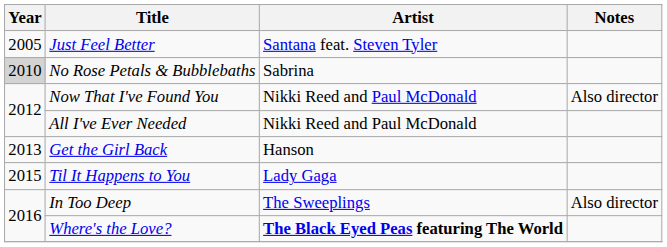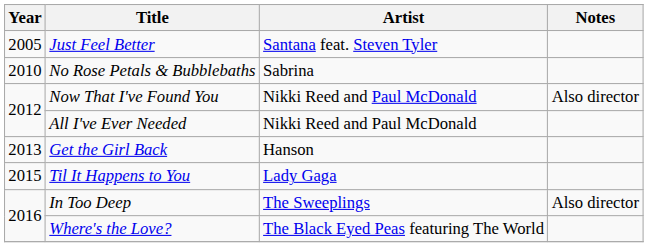(25, 70) lightgrey background -> (25, 70) no background
(413, 228) bold -> (404, 228) normal
